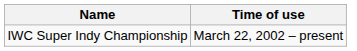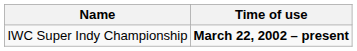(268, 35) normal -> (271, 35) bold
